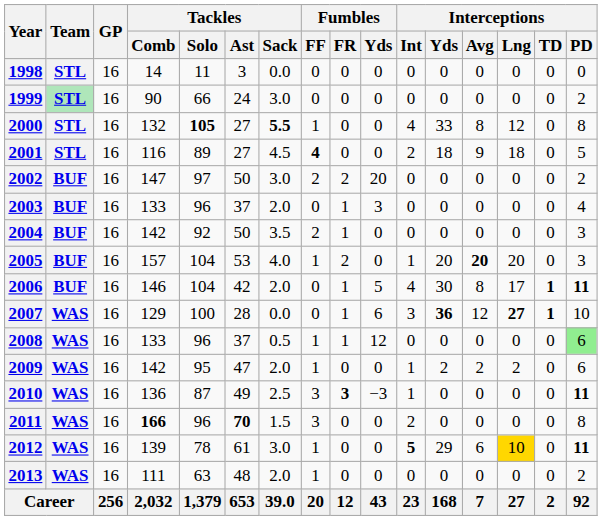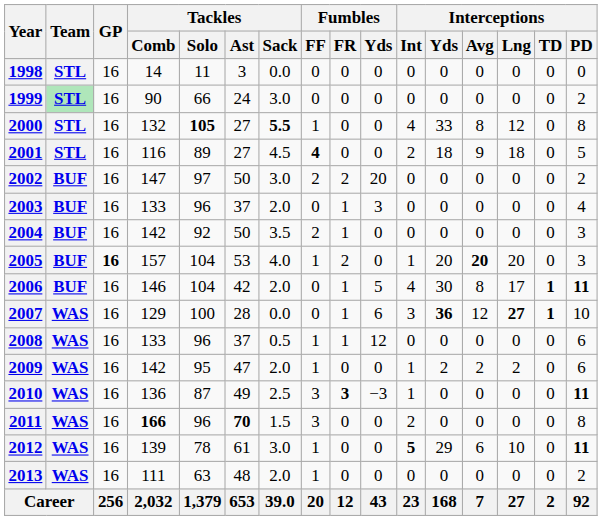(111, 260) normal -> (111, 260) bold
(581, 340) lightgreen background -> (581, 340) no background
(516, 448) gold background -> (516, 448) no background
